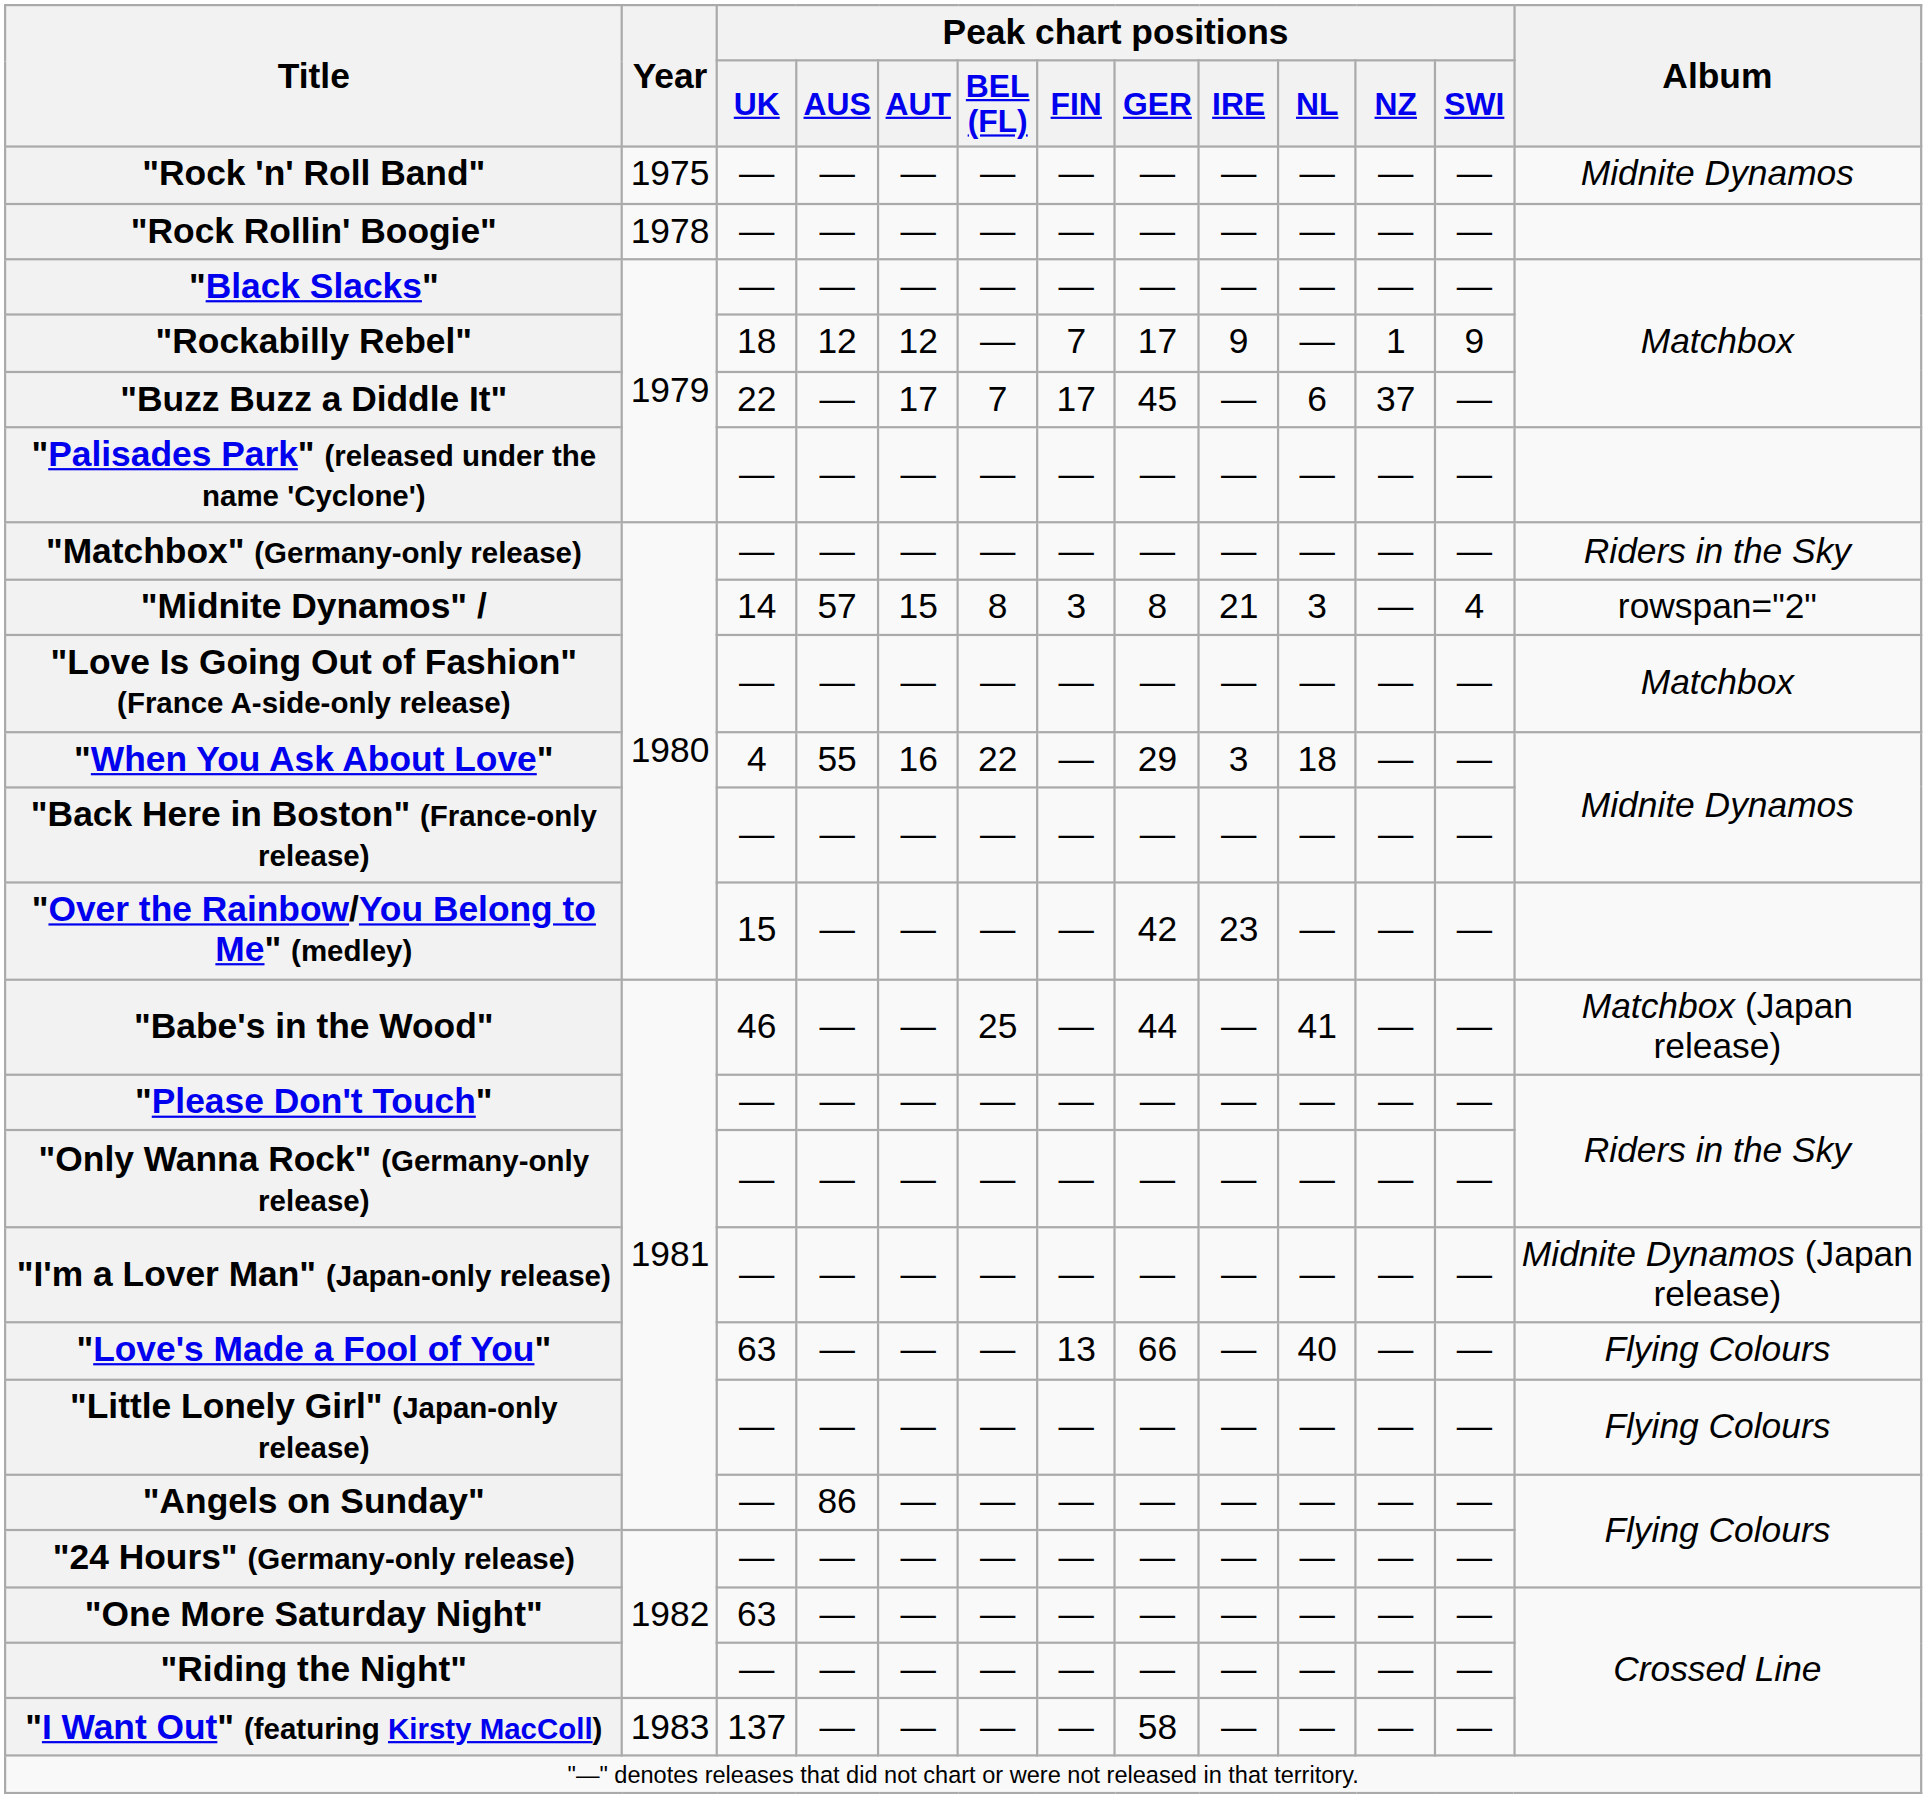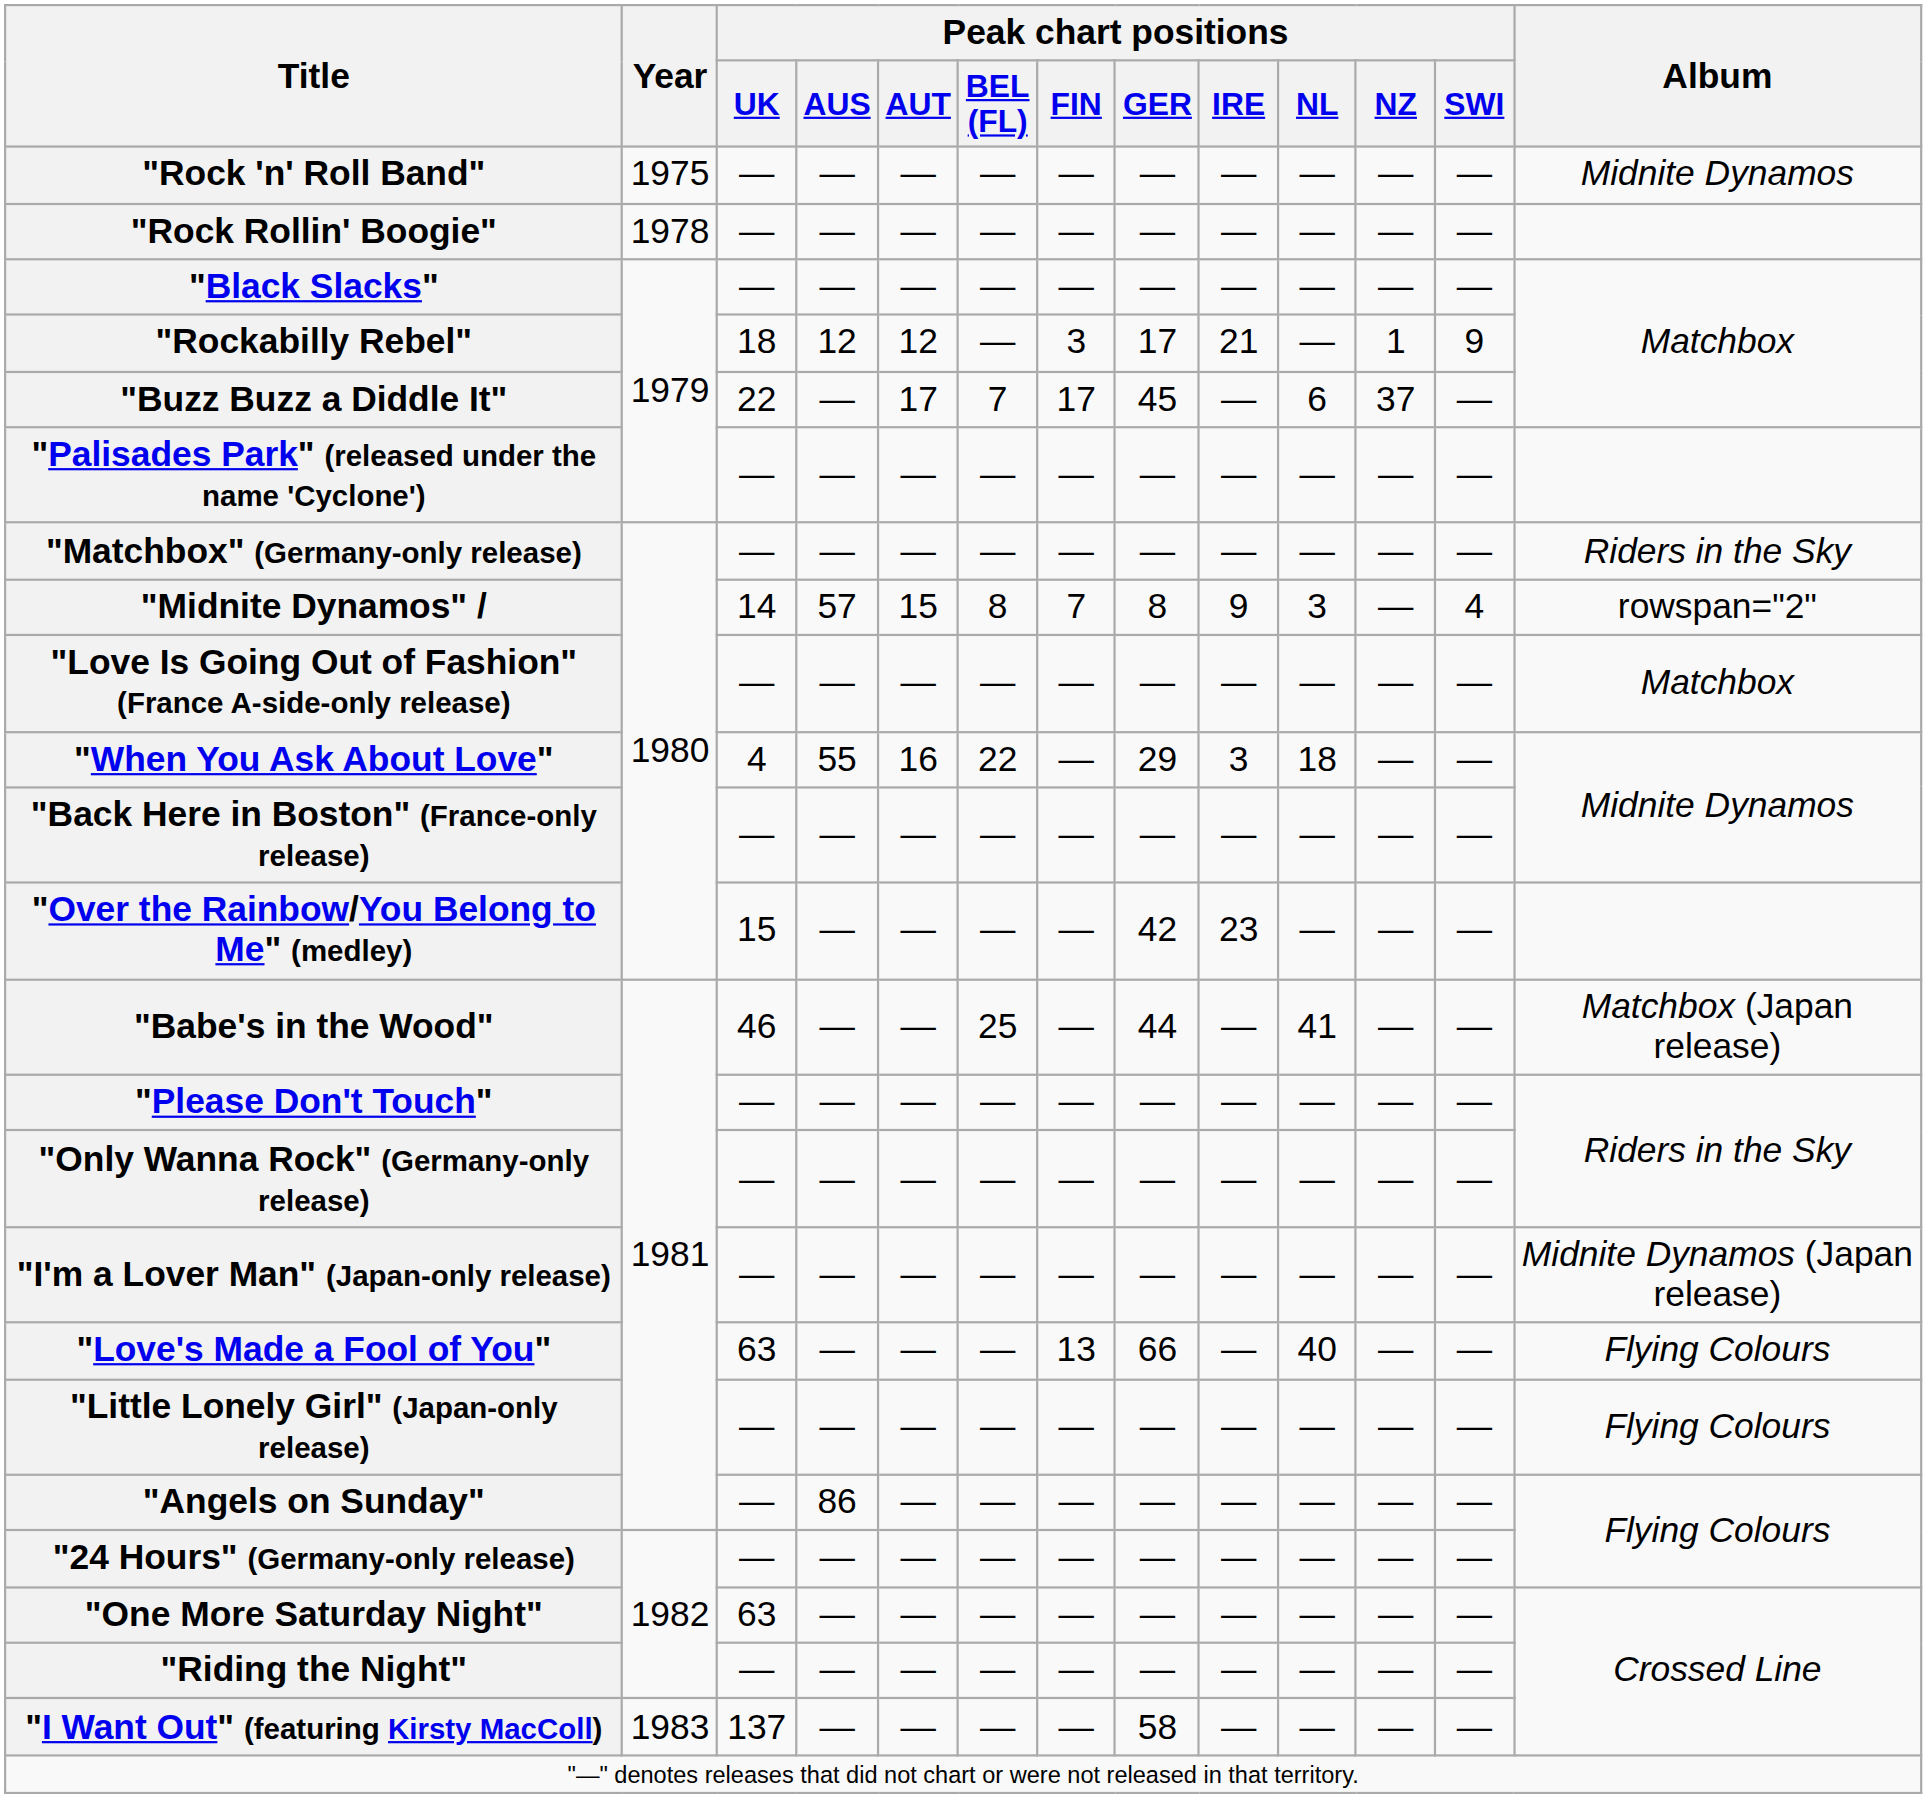(1076, 342) 7 -> (1076, 342) 3
(1239, 342) 9 -> (1239, 342) 21
(1076, 606) 3 -> (1076, 606) 7
(1239, 606) 21 -> (1239, 606) 9
